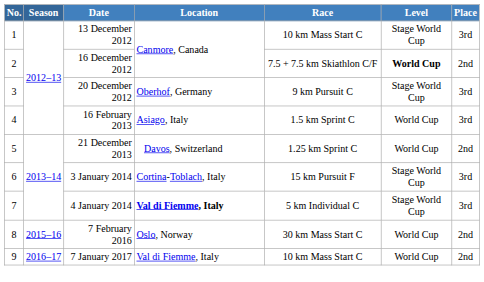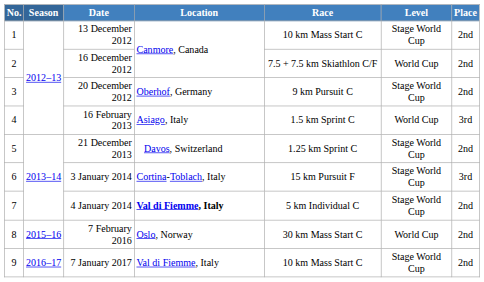(465, 35) 3rd -> (465, 35) 2nd
(416, 63) bold -> (416, 63) normal
(465, 92) 3rd -> (465, 92) 2nd
(416, 149) World Cup -> (416, 149) Stage World Cup
(465, 205) 3rd -> (465, 205) 2nd
(416, 256) World Cup -> (416, 262) Stage World Cup
